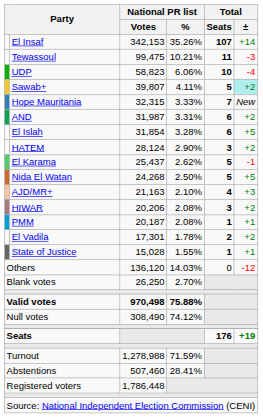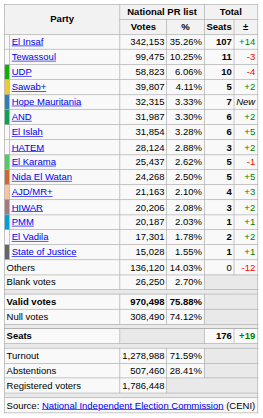(186, 57) 10.21% -> (186, 57) 10.25%
(250, 87) paleturquoise background -> (250, 87) no background
(188, 117) 3.31% -> (188, 117) 3.30%
(188, 147) 2.90% -> (188, 147) 2.88%
(188, 222) 2.08% -> (188, 222) 2.03%
